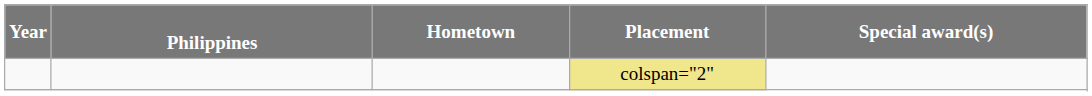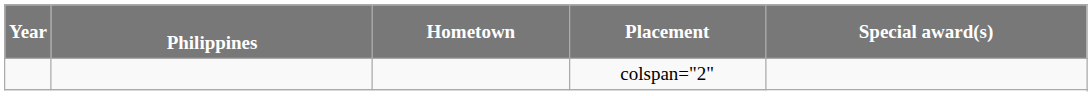(667, 74) khaki background -> (667, 74) no background
